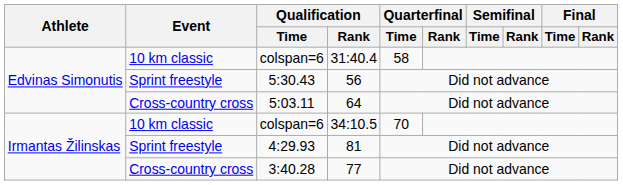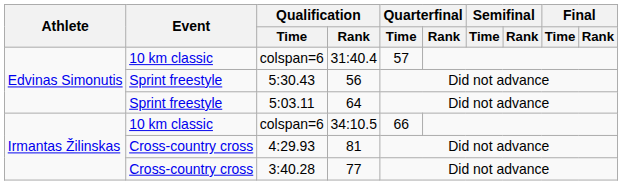(401, 59) 58 -> (401, 59) 57
(191, 103) Cross-country cross -> (176, 103) Sprint freestyle
(401, 125) 70 -> (401, 125) 66
(176, 147) Sprint freestyle -> (191, 147) Cross-country cross
